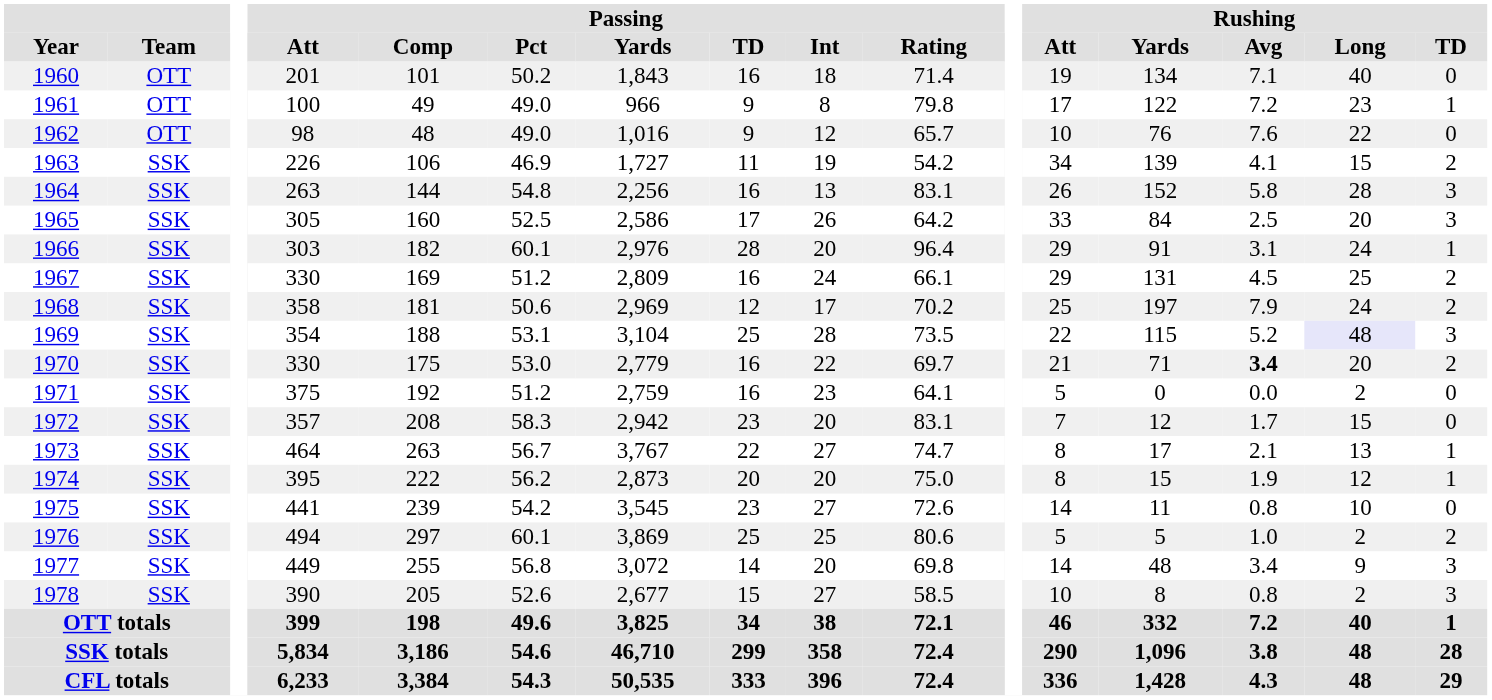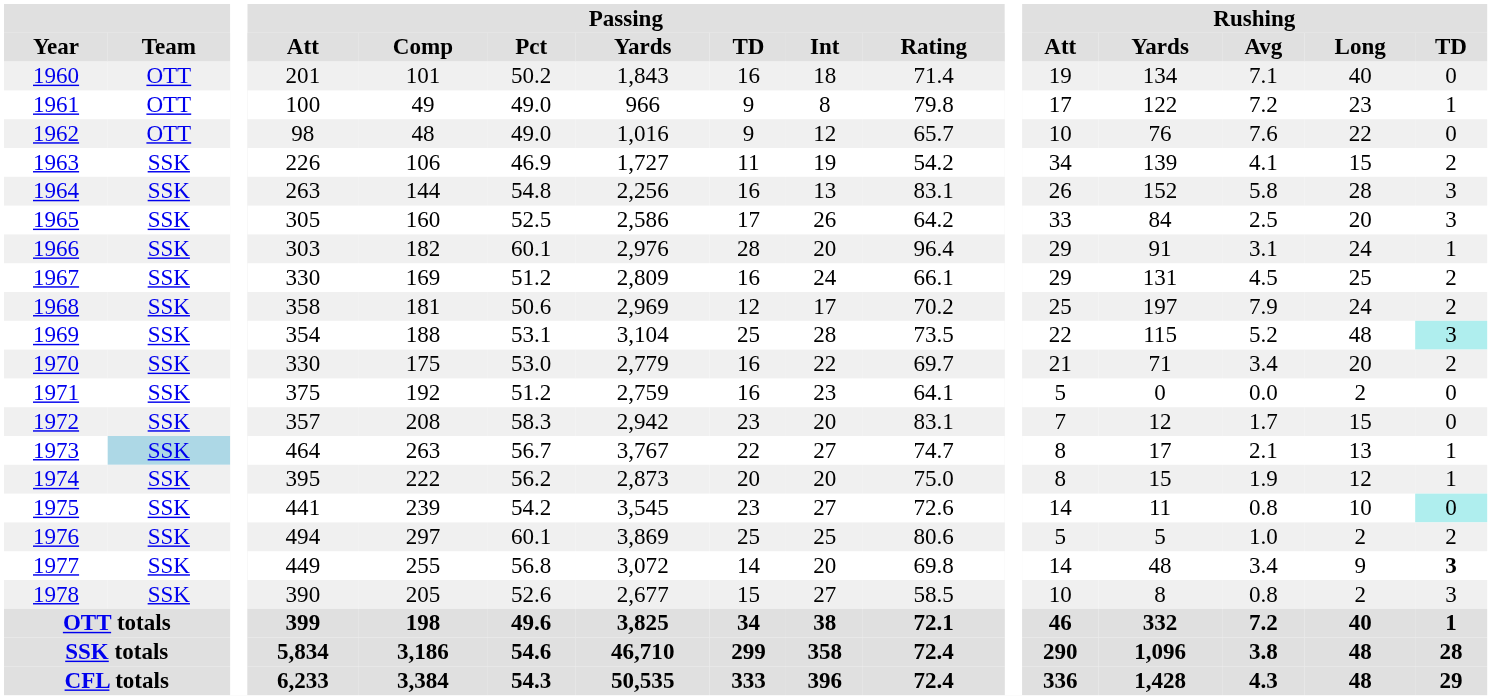(1360, 334) lavender background -> (1360, 334) no background
(1451, 334) no background -> (1451, 334) paleturquoise background
(1263, 363) bold -> (1263, 363) normal
(169, 450) no background -> (169, 450) lightblue background
(1451, 507) no background -> (1451, 507) paleturquoise background
(1451, 565) normal -> (1451, 565) bold
